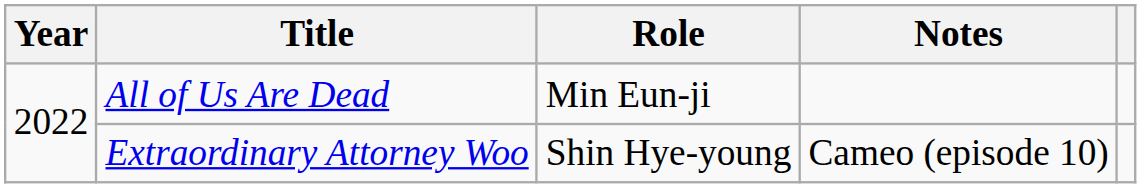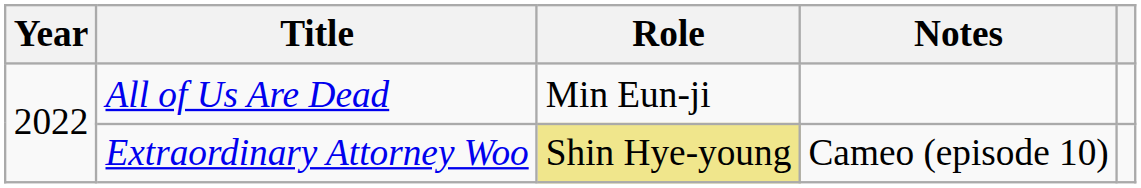(669, 152) no background -> (669, 152) khaki background
